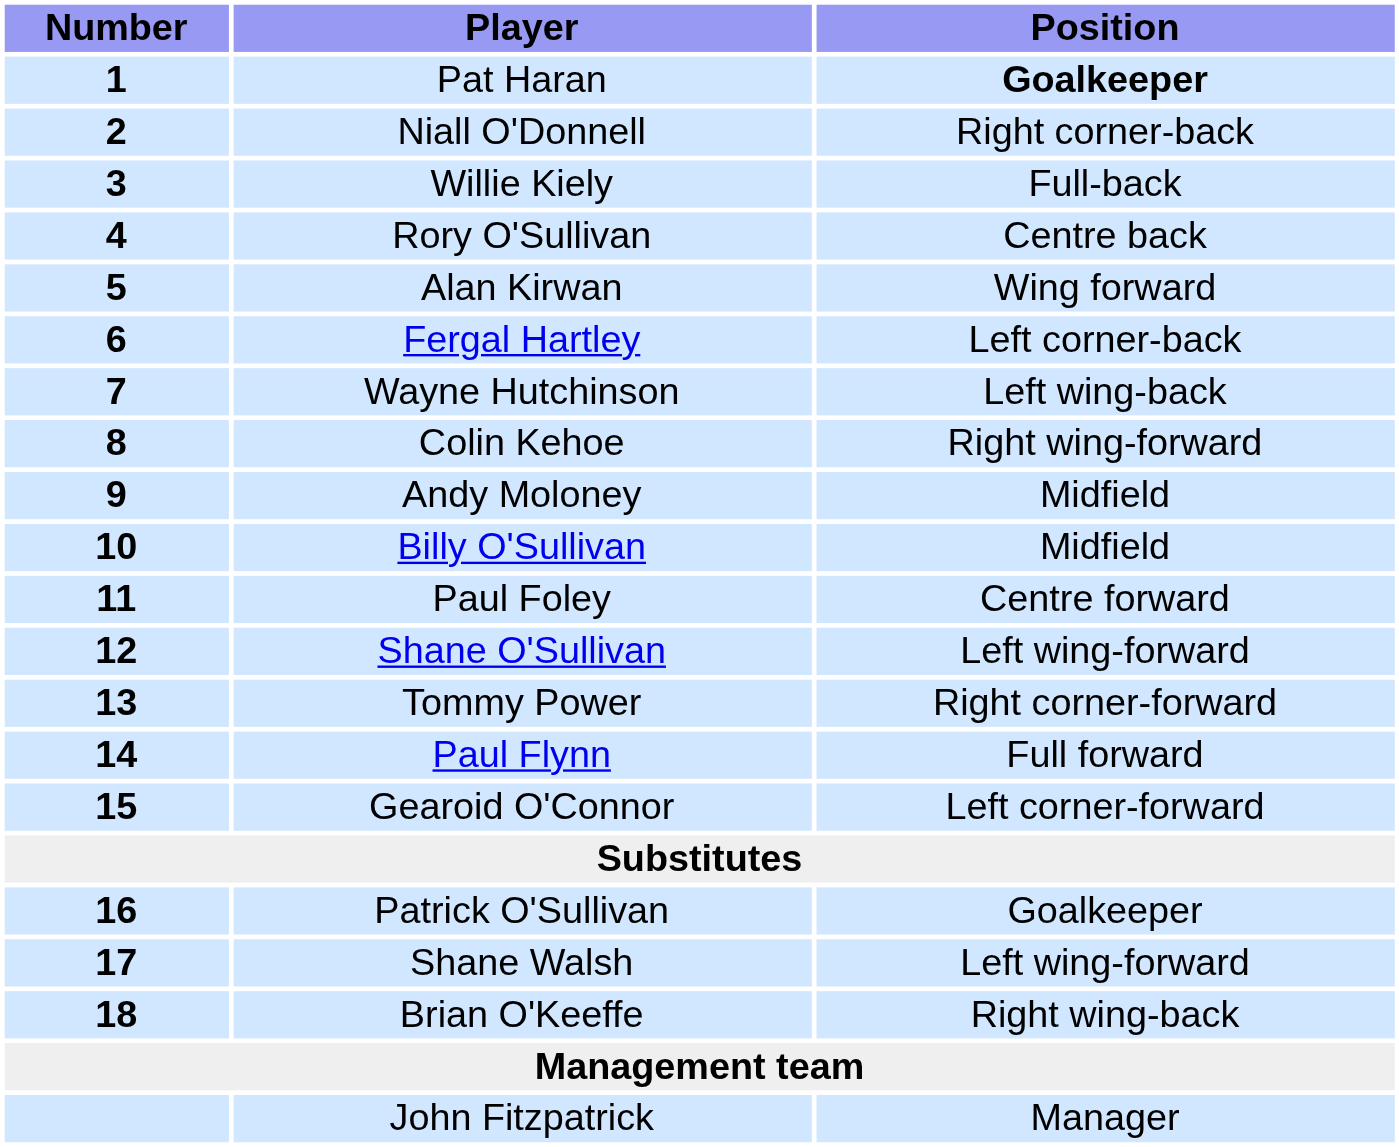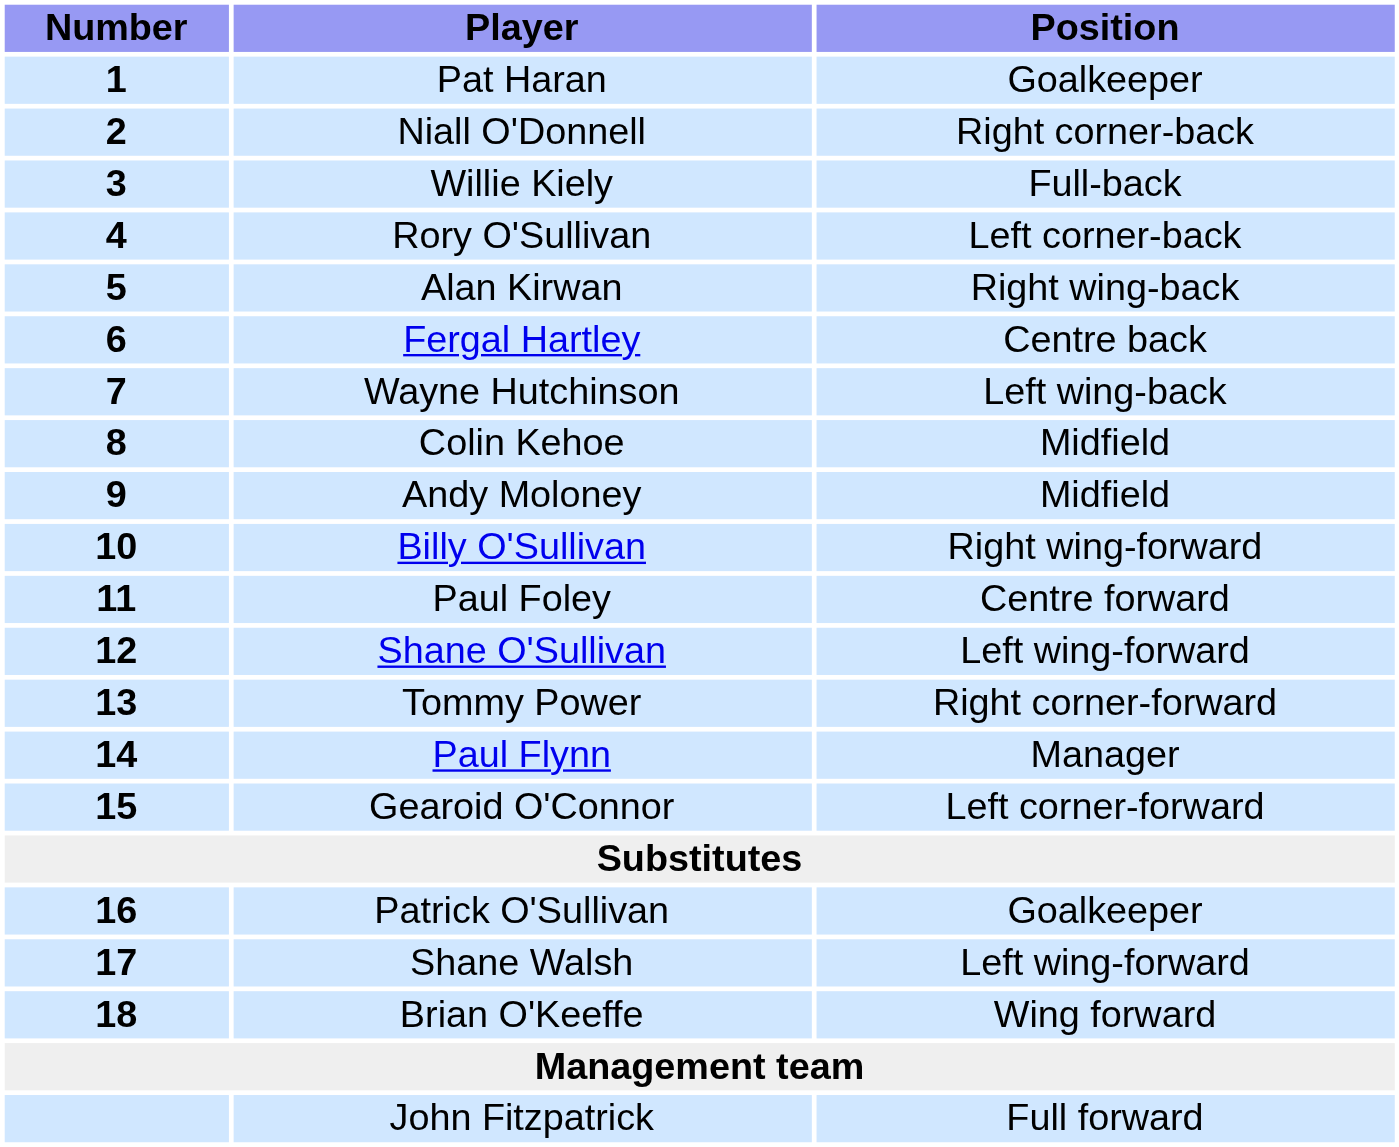(1105, 79) bold -> (1105, 79) normal
(1105, 235) Centre back -> (1105, 235) Left corner-back
(1105, 287) Wing forward -> (1105, 287) Right wing-back
(1105, 339) Left corner-back -> (1105, 339) Centre back
(1105, 442) Right wing-forward -> (1105, 442) Midfield
(1105, 546) Midfield -> (1105, 546) Right wing-forward
(1105, 754) Full forward -> (1105, 754) Manager
(1105, 1014) Right wing-back -> (1105, 1014) Wing forward
(1105, 1117) Manager -> (1105, 1117) Full forward
